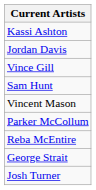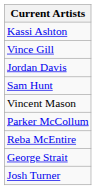(37, 49) Jordan Davis -> (30, 49) Vince Gill
(30, 67) Vince Gill -> (37, 67) Jordan Davis
